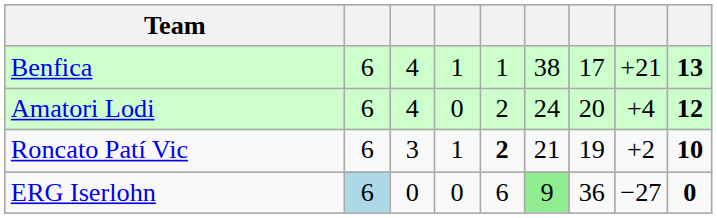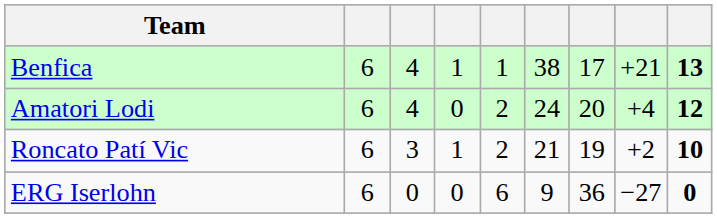(502, 150) bold -> (502, 150) normal
(367, 191) lightblue background -> (367, 191) no background
(547, 191) lightgreen background -> (547, 191) no background
